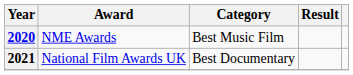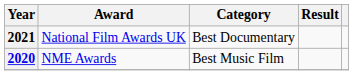rows swapped: (21, 37) <-> (21, 59)
